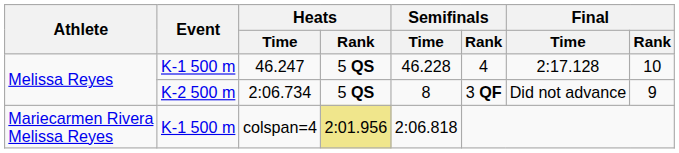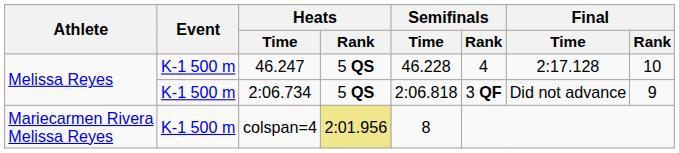(198, 93) K-2 500 m -> (198, 93) K-1 500 m
(426, 93) 8 -> (426, 93) 2:06.818
(426, 127) 2:06.818 -> (426, 127) 8
